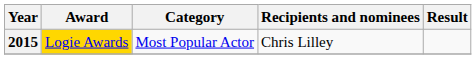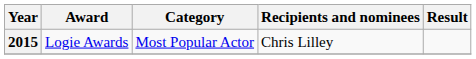(87, 41) gold background -> (87, 41) no background
